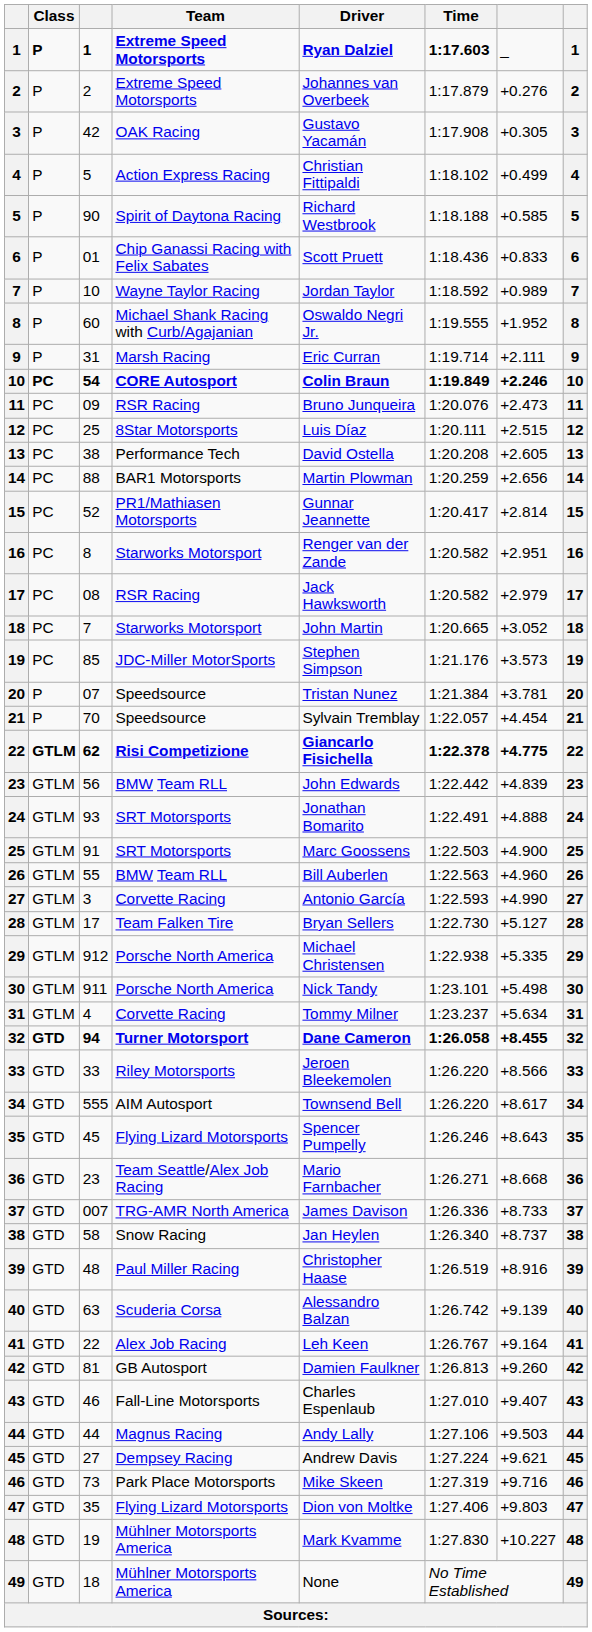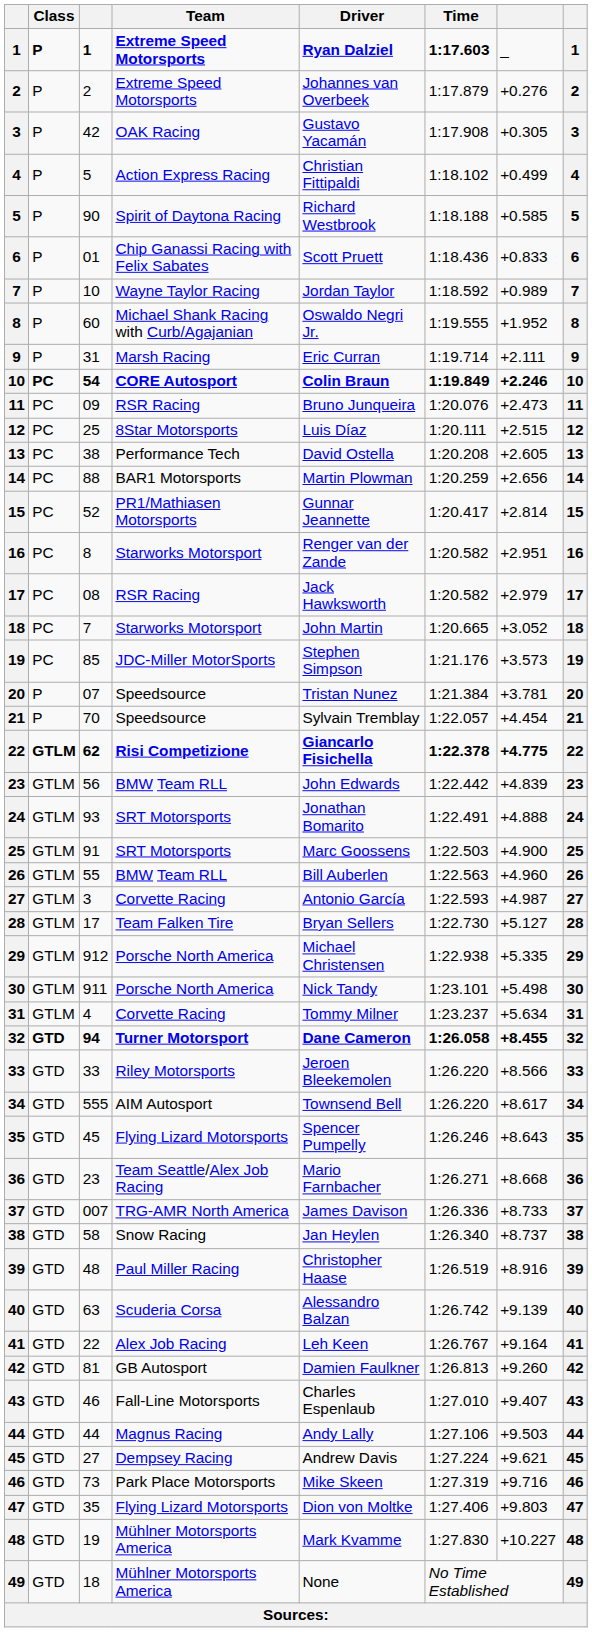(524, 899) +4.990 -> (524, 899) +4.987
